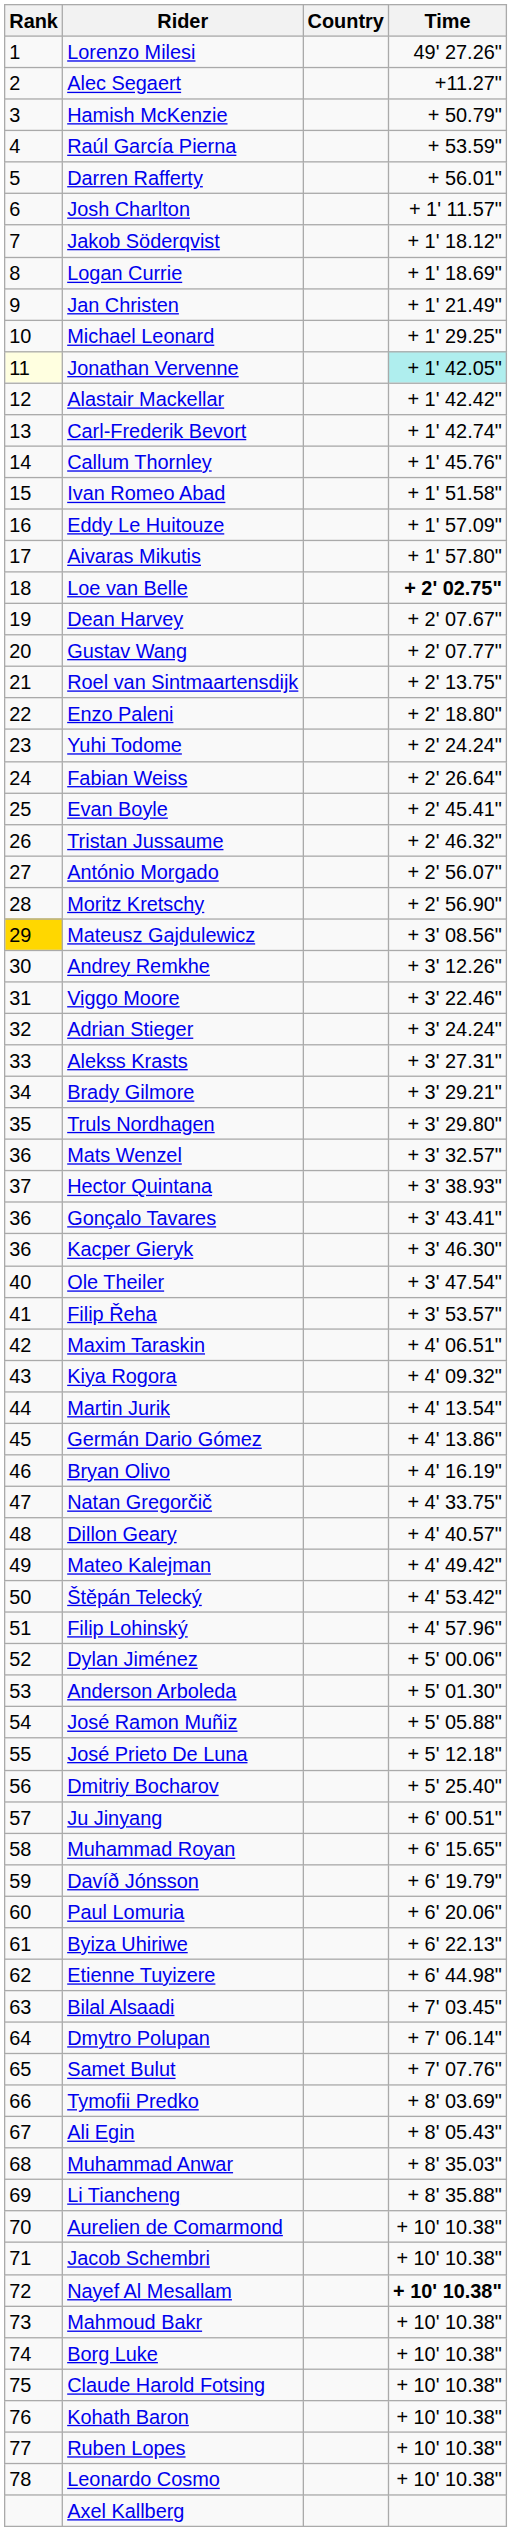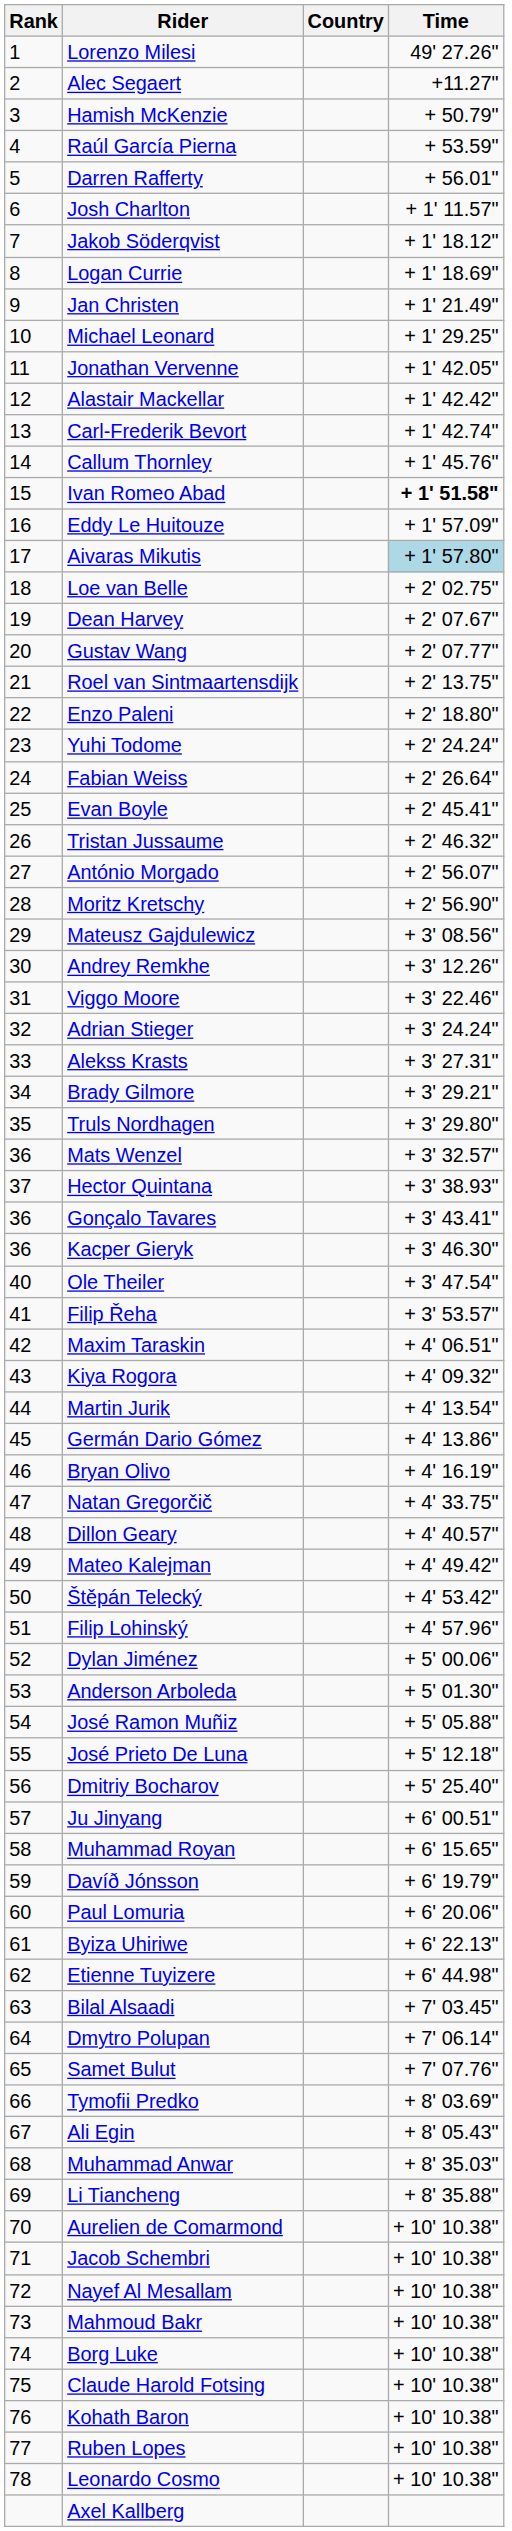(20, 367) lightyellow background -> (20, 367) no background
(455, 367) paleturquoise background -> (451, 367) no background
(455, 493) normal -> (450, 493) bold
(455, 556) no background -> (451, 556) lightblue background
(453, 588) bold -> (451, 588) normal
(20, 935) gold background -> (20, 935) no background
(447, 2290) bold -> (446, 2290) normal
